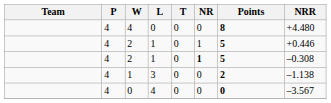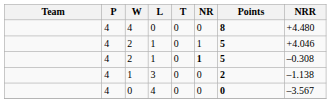(301, 43) +0.446 -> (301, 43) +4.046
